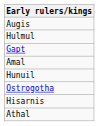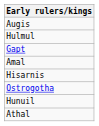(21, 75) Hunuil -> (25, 75) Hisarnis
(25, 101) Hisarnis -> (21, 101) Hunuil
